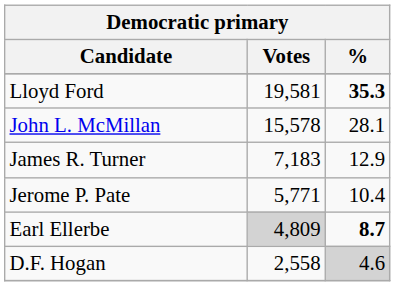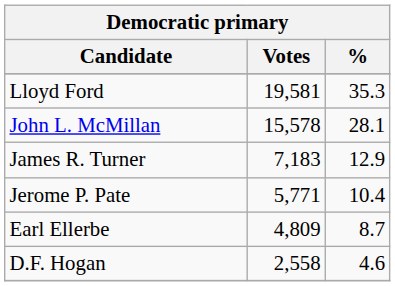(367, 91) bold -> (367, 91) normal
(297, 228) lightgrey background -> (297, 228) no background
(372, 228) bold -> (372, 228) normal
(372, 262) lightgrey background -> (372, 262) no background
